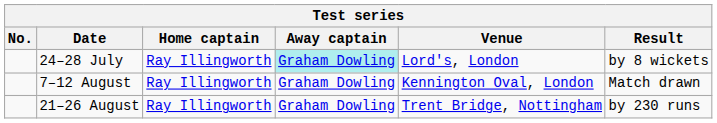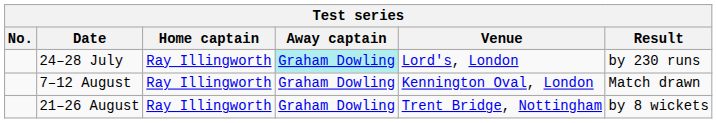(659, 61) by 8 wickets -> (655, 61) by 230 runs
(655, 107) by 230 runs -> (659, 107) by 8 wickets
